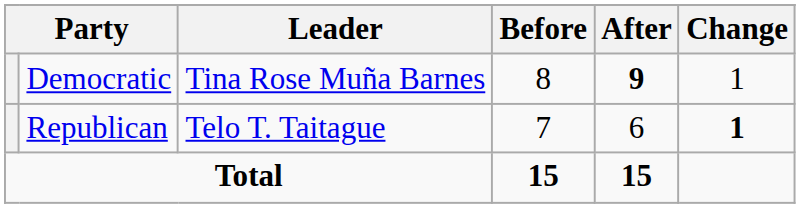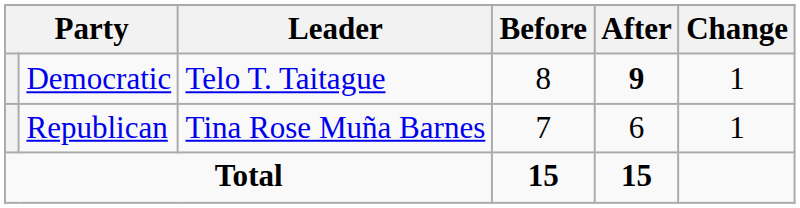(335, 78) Tina Rose Muña Barnes -> (285, 78) Telo T. Taitague
(285, 127) Telo T. Taitague -> (335, 127) Tina Rose Muña Barnes
(737, 127) bold -> (737, 127) normal
